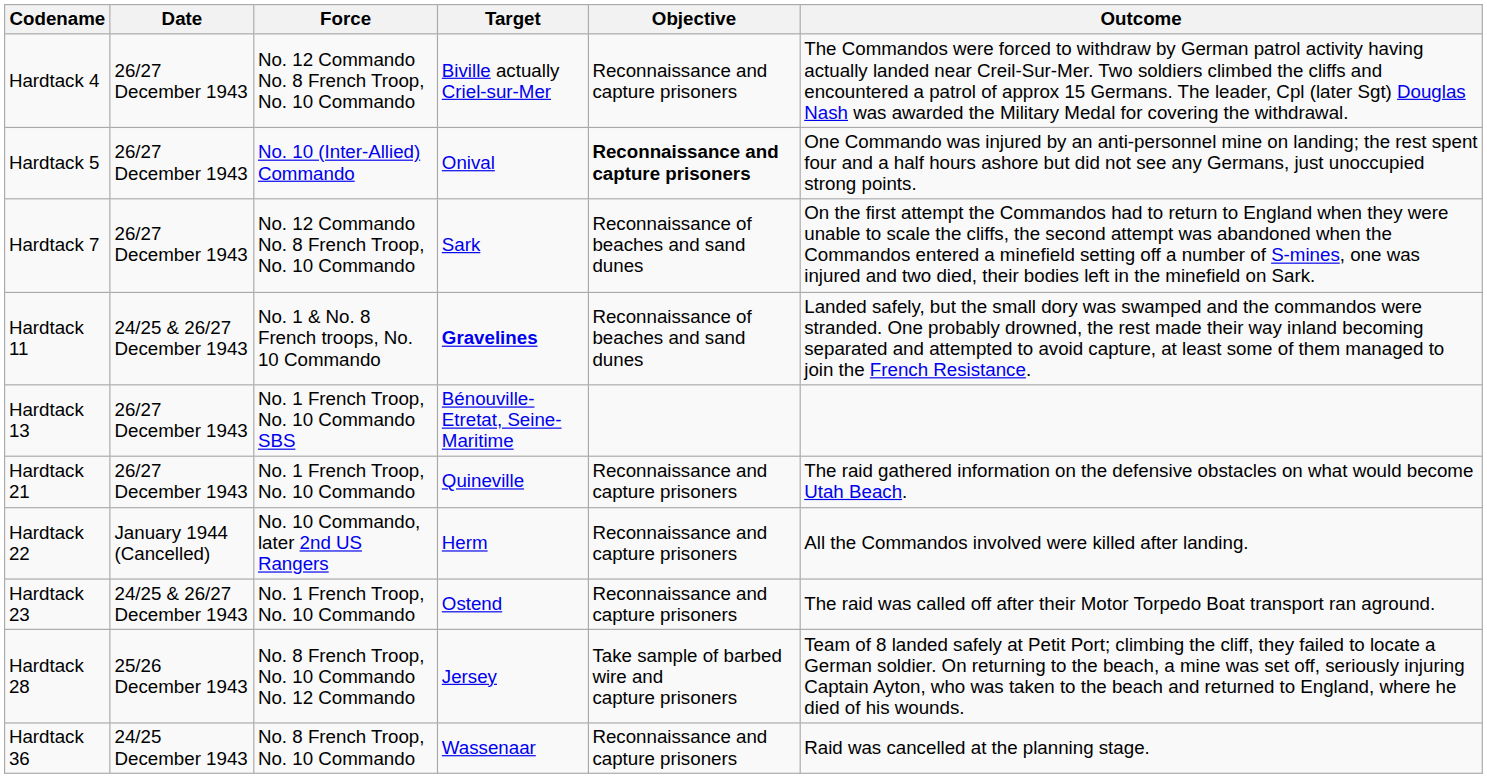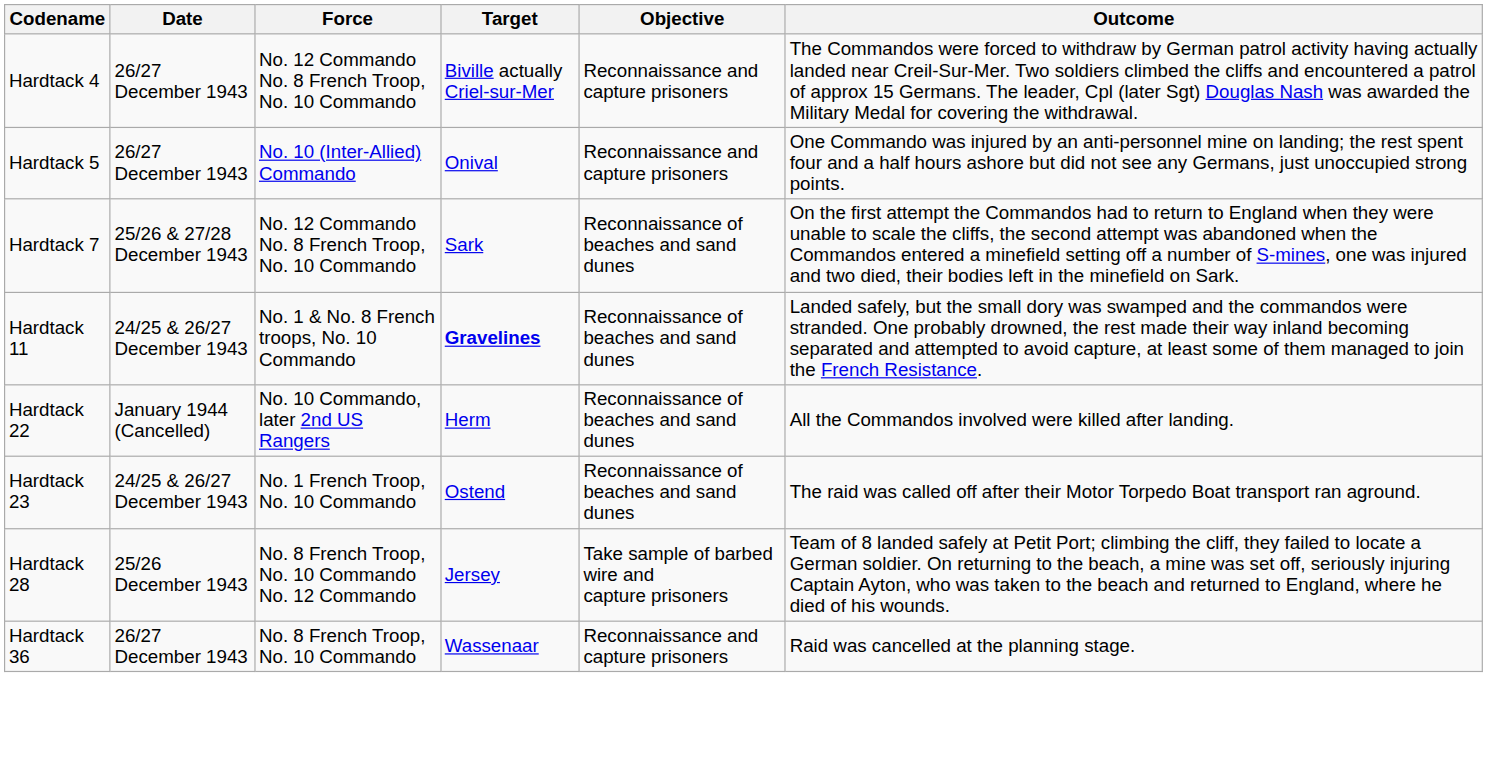(686, 162) bold -> (671, 162) normal
(181, 245) 26/27 December 1943 -> (181, 245) 25/26 & 27/28 December 1943
- row: (46, 420)
- row: (46, 481)
(680, 543) Reconnaissance and capture prisoners -> (663, 420) Reconnaissance of beaches and sand dunes
(680, 604) Reconnaissance and capture prisoners -> (663, 492) Reconnaissance of beaches and sand dunes
(181, 747) 24/25 December 1943 -> (181, 646) 26/27 December 1943
